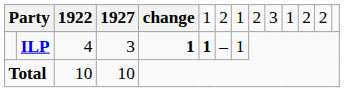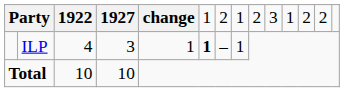(35, 45) bold -> (35, 45) normal
(190, 45) bold -> (190, 45) normal
